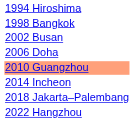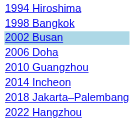(34, 38) no background -> (34, 38) lightblue background
(47, 68) lightsalmon background -> (47, 68) no background
